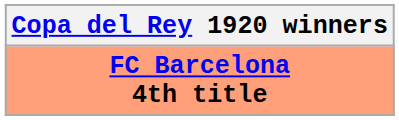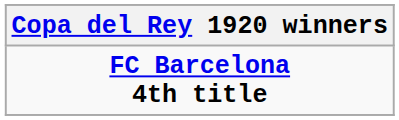(200, 81) lightsalmon background -> (200, 81) no background
